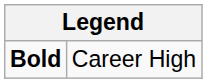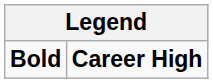(134, 59) normal -> (137, 59) bold
